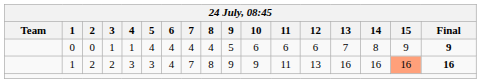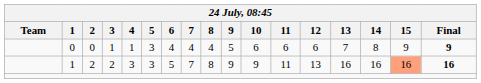(152, 47) 4 -> (152, 47) 3
(171, 64) 4 -> (171, 64) 5
